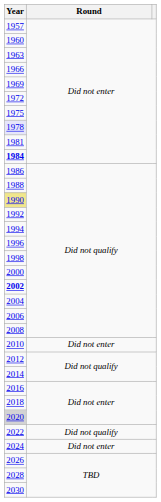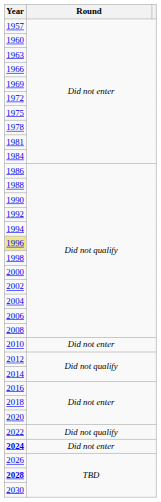(15, 128) lavender background -> (15, 128) no background
(15, 157) bold -> (15, 157) normal
(15, 200) khaki background -> (15, 200) no background
(15, 243) no background -> (15, 243) khaki background
(15, 287) bold -> (15, 287) normal
(15, 417) lightgrey background -> (15, 417) no background
(15, 446) normal -> (15, 446) bold
(15, 475) normal -> (15, 475) bold
